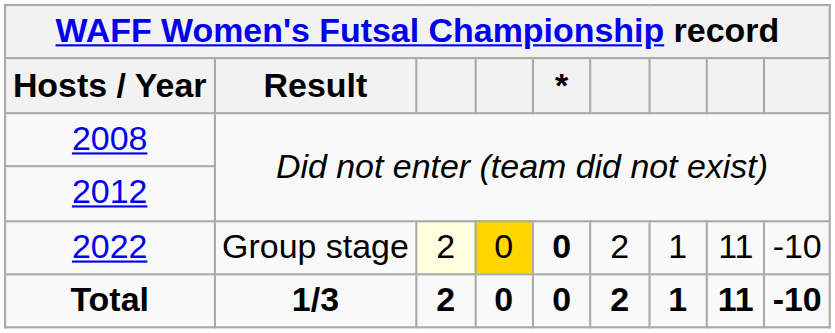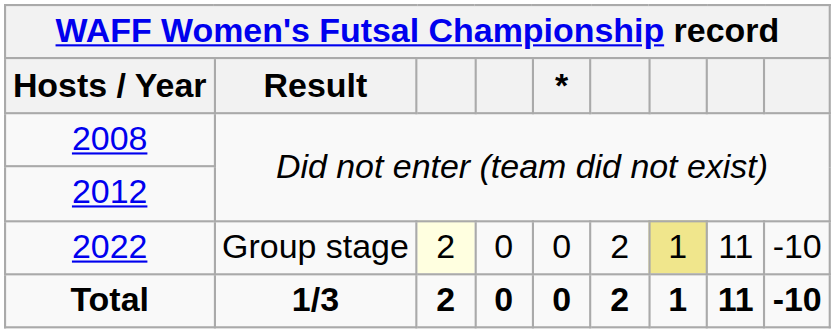(504, 246) gold background -> (504, 246) no background
(562, 246) bold -> (562, 246) normal
(678, 246) no background -> (678, 246) khaki background
